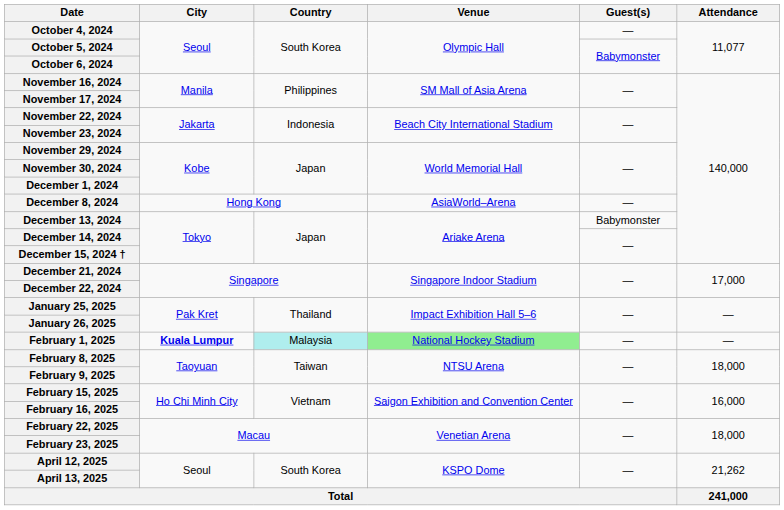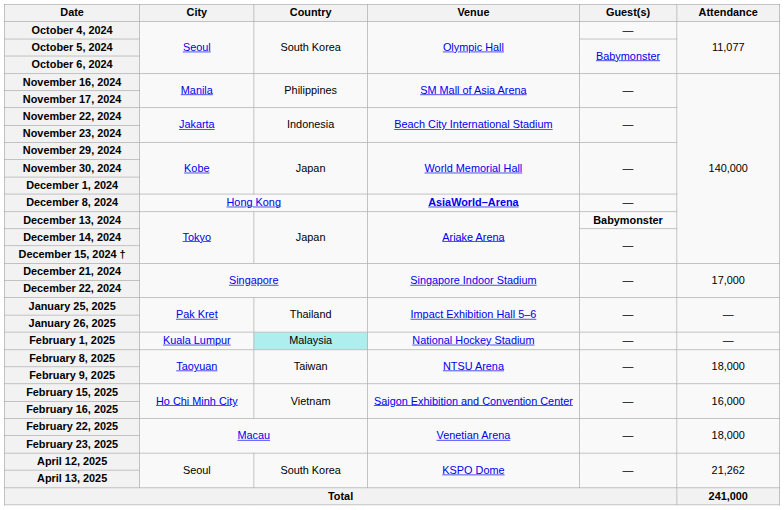(473, 202) normal -> (473, 202) bold
(628, 220) normal -> (628, 220) bold
(197, 340) bold -> (197, 340) normal
(473, 340) lightgreen background -> (473, 340) no background
